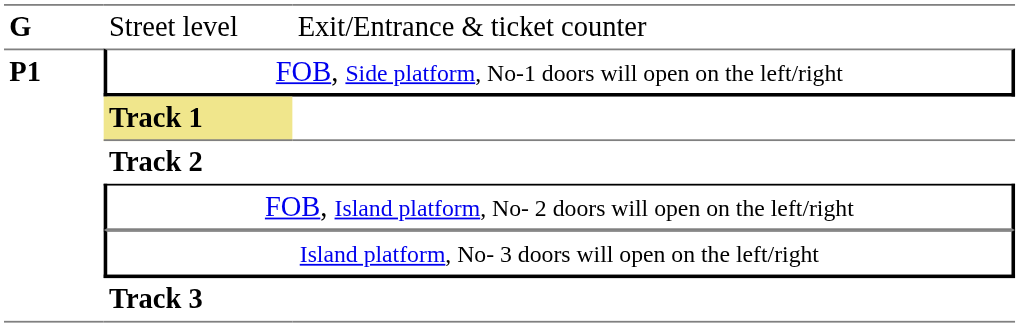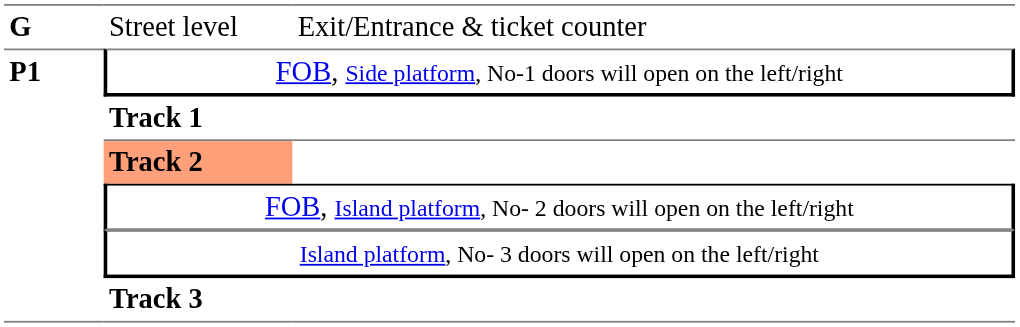(156, 117) khaki background -> (156, 117) no background
(156, 162) no background -> (156, 162) lightsalmon background
